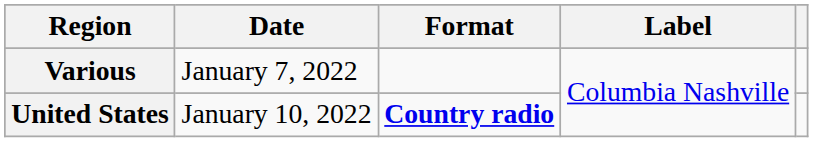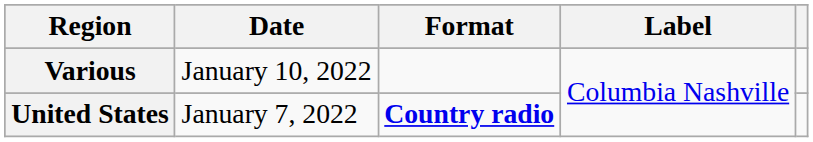(270, 70) January 7, 2022 -> (277, 70) January 10, 2022
(277, 114) January 10, 2022 -> (270, 114) January 7, 2022
